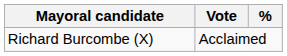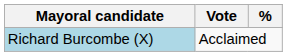(81, 39) no background -> (81, 39) lightblue background
